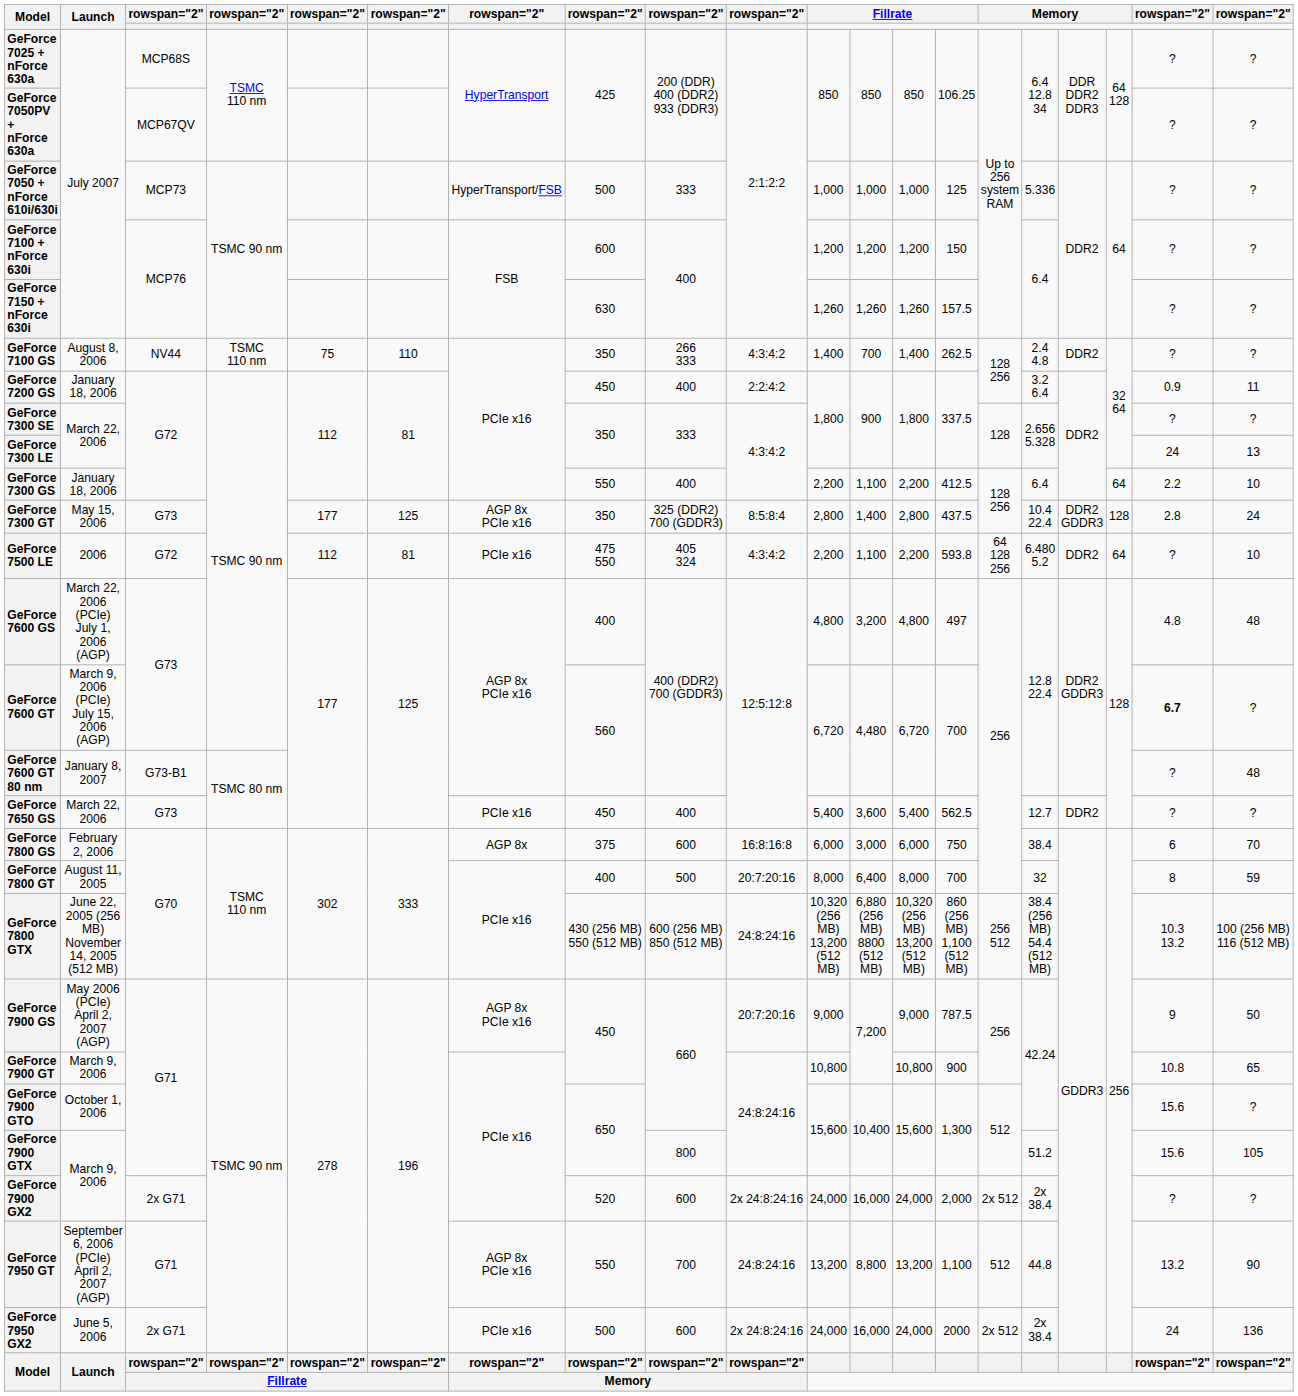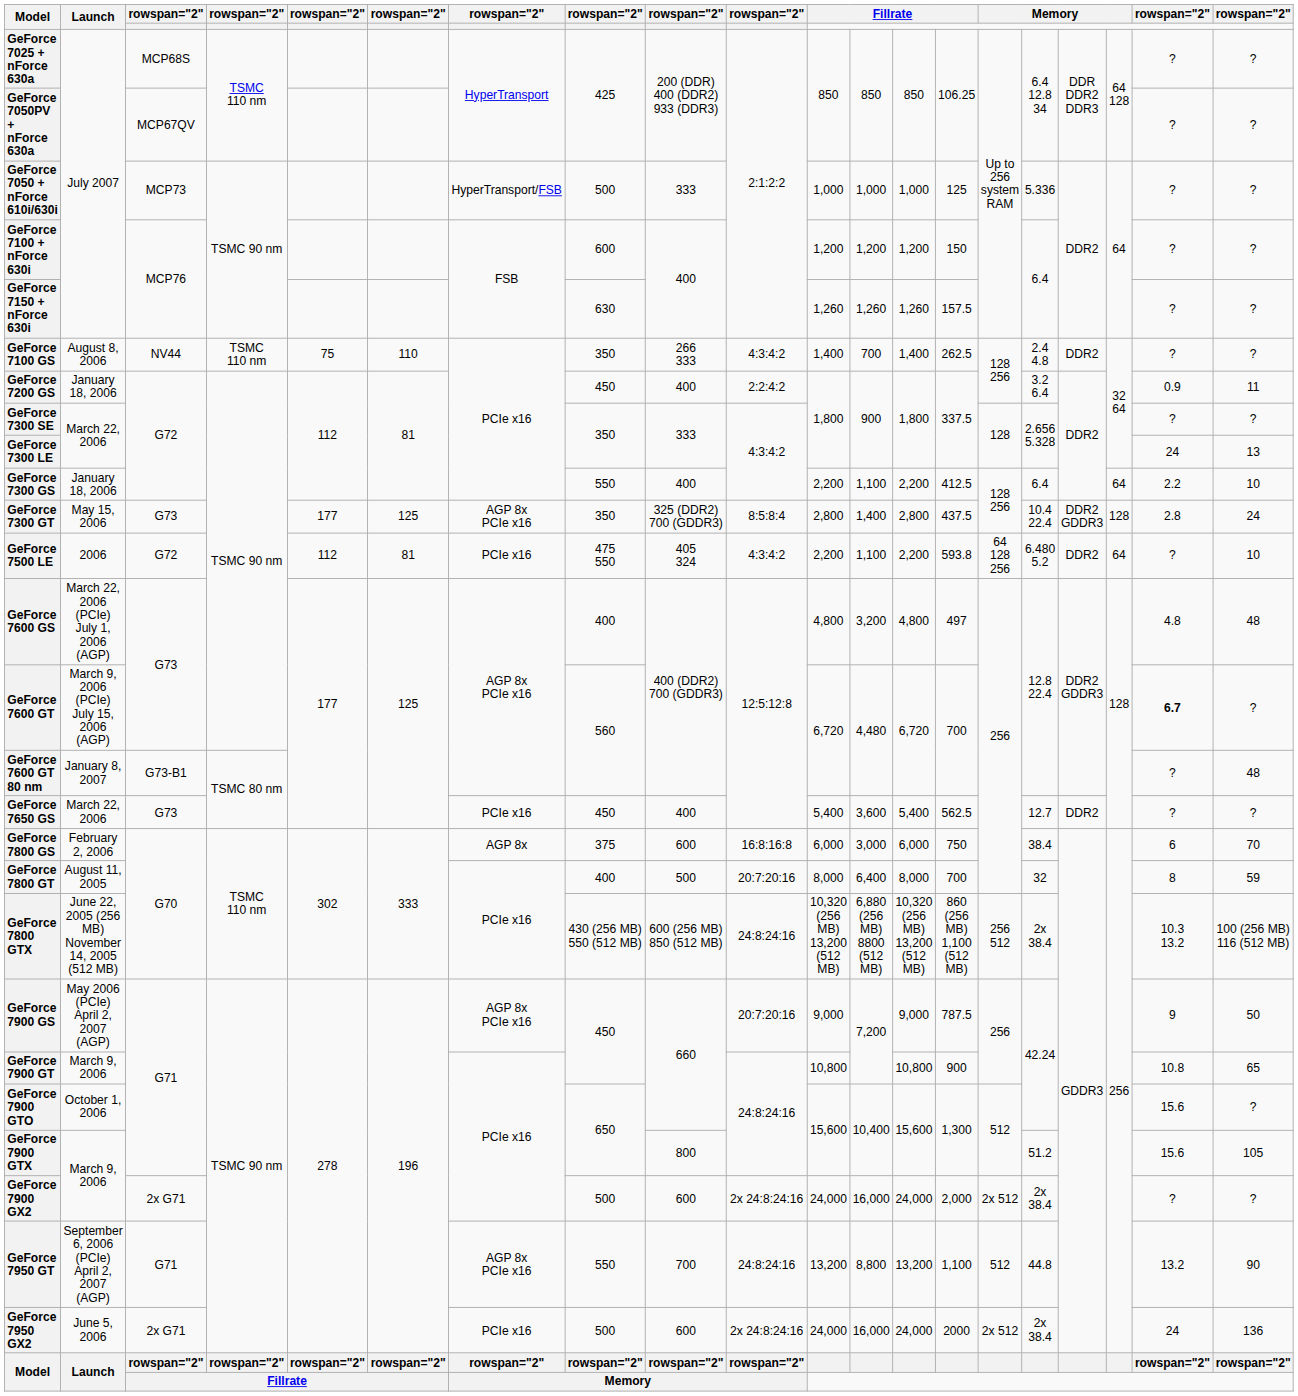(1040, 936) 38.4 (256 MB) 54.4 (512 MB) -> (1040, 936) 2x 38.4
(605, 1198) 520 -> (605, 1198) 500
